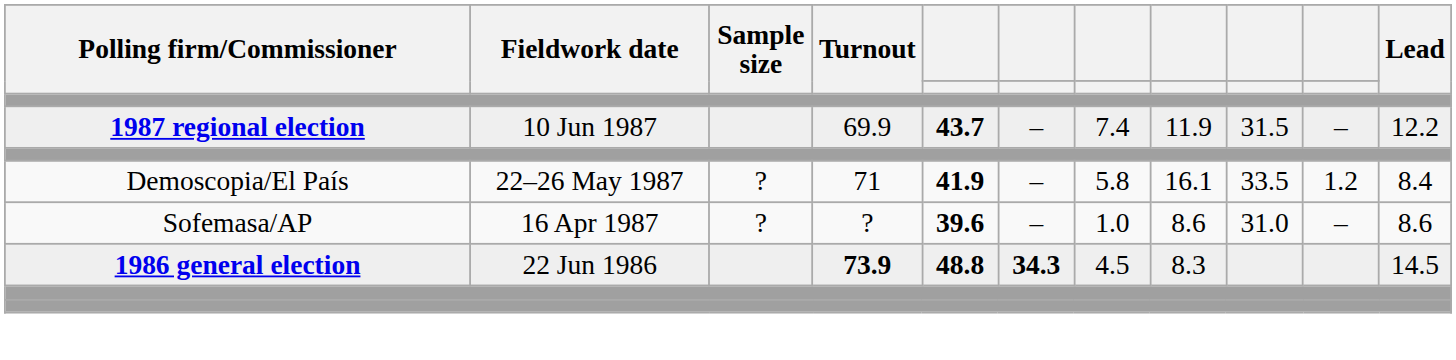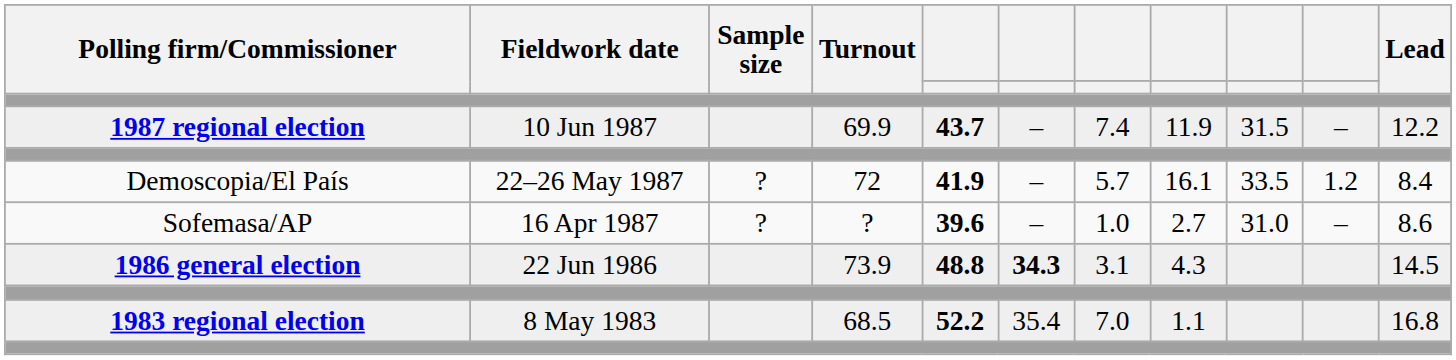(867, 181) 71 -> (867, 181) 72
(1112, 181) 5.8 -> (1112, 181) 5.7
(1189, 223) 8.6 -> (1189, 223) 2.7
(867, 265) bold -> (867, 265) normal
(1112, 265) 4.5 -> (1112, 265) 3.1
(1189, 265) 8.3 -> (1189, 265) 4.3
+ row: (238, 319)
